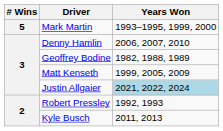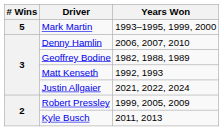(152, 73) 1999, 2005, 2009 -> (139, 73) 1992, 1993
(152, 88) lightblue background -> (152, 88) no background
(139, 103) 1992, 1993 -> (152, 103) 1999, 2005, 2009
